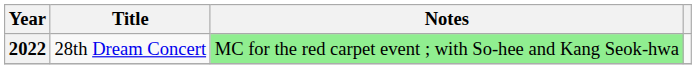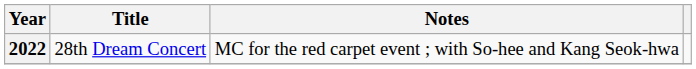(447, 48) lightgreen background -> (447, 48) no background
